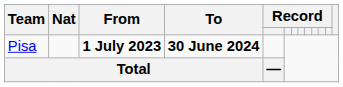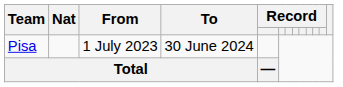(122, 46) bold -> (120, 46) normal
(214, 46) bold -> (209, 46) normal
